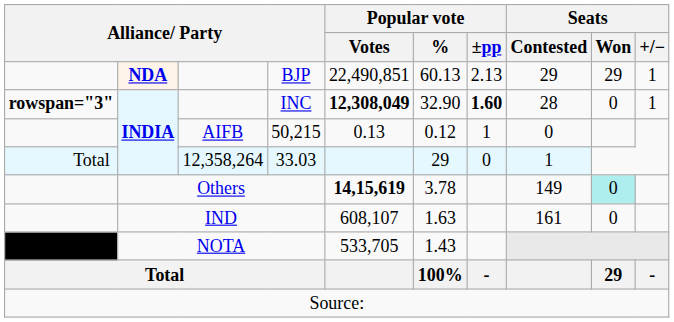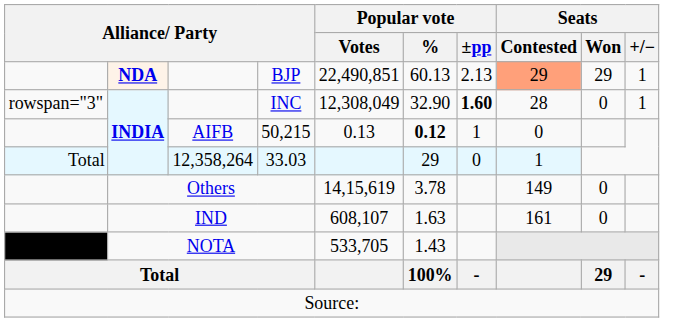(549, 75) no background -> (539, 75) lightsalmon background
(61, 103) bold -> (56, 103) normal
(369, 103) bold -> (359, 103) normal
(440, 132) normal -> (430, 132) bold
(369, 189) bold -> (359, 189) normal
(613, 189) paleturquoise background -> (603, 189) no background
